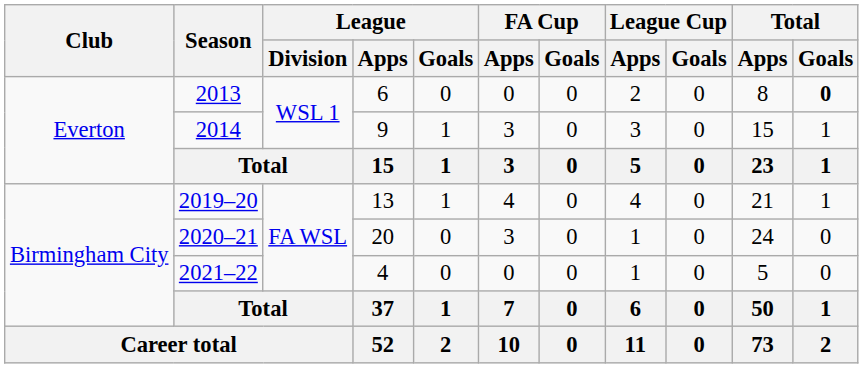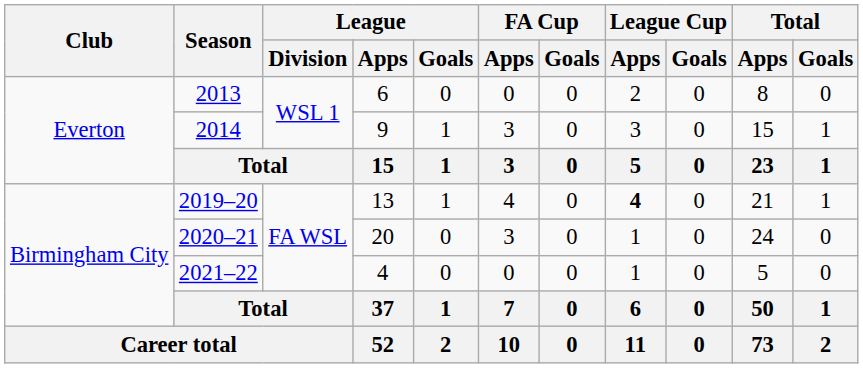(826, 93) bold -> (826, 93) normal
(635, 201) normal -> (635, 201) bold
